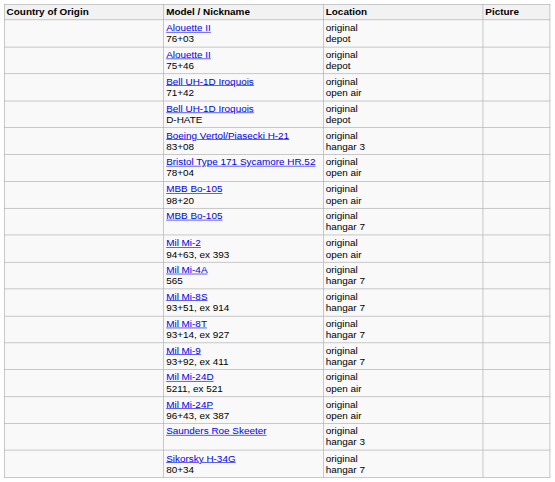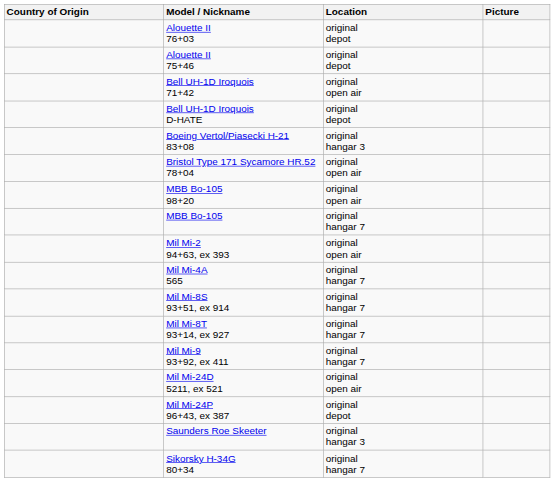(344, 410) original open air -> (342, 410) original depot
